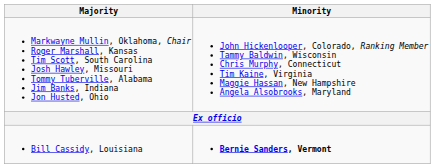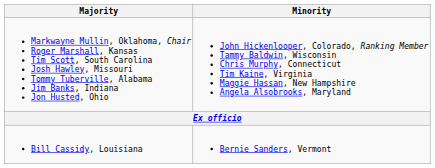(312, 149) bold -> (312, 149) normal
